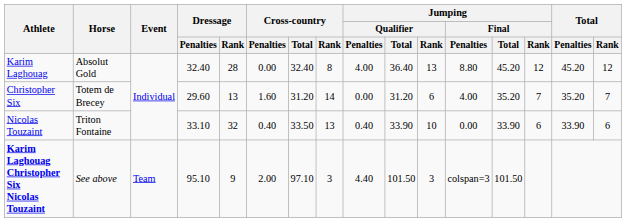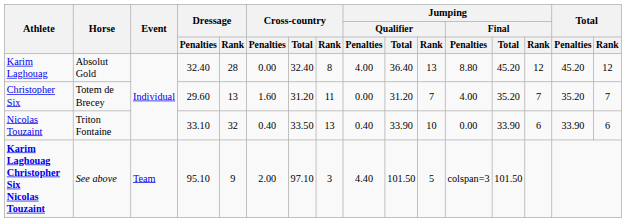(330, 97) 14 -> (330, 97) 11
(431, 97) 6 -> (431, 97) 7
(431, 179) 3 -> (431, 179) 5
